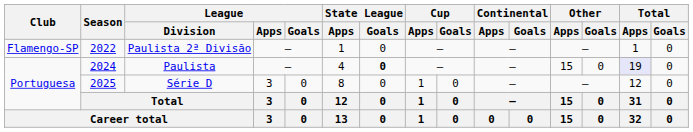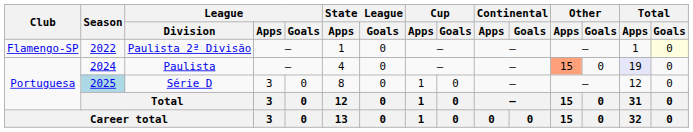(670, 48) no background -> (670, 48) lightyellow background
(383, 66) bold -> (383, 66) normal
(566, 66) no background -> (566, 66) lightsalmon background
(103, 84) no background -> (103, 84) lightblue background
